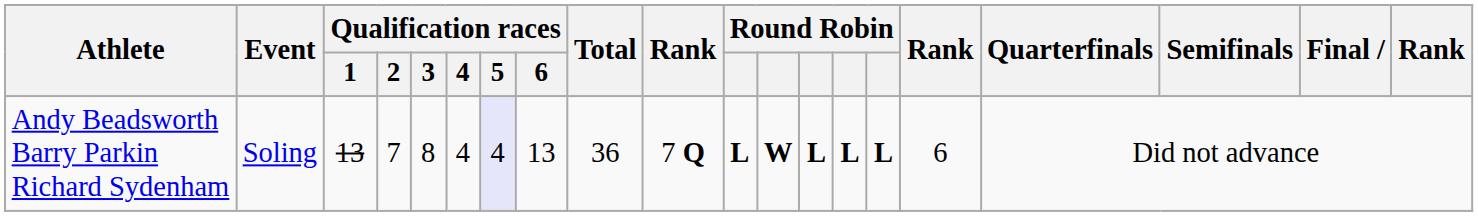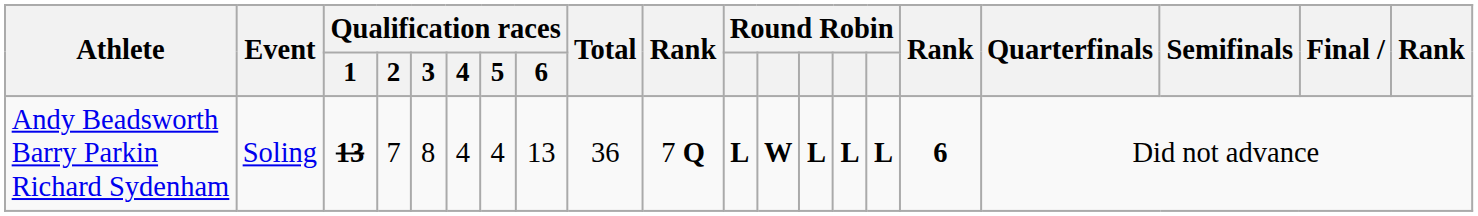(350, 153) normal -> (350, 153) bold
(498, 153) lavender background -> (498, 153) no background
(940, 153) normal -> (940, 153) bold
